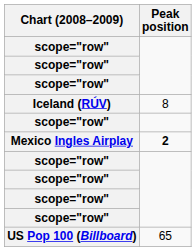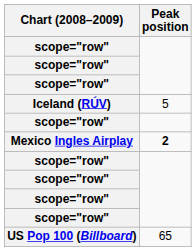(165, 103) 8 -> (165, 103) 5
